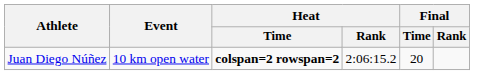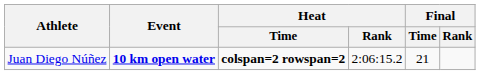(161, 58) normal -> (164, 58) bold
(417, 58) 20 -> (423, 58) 21
